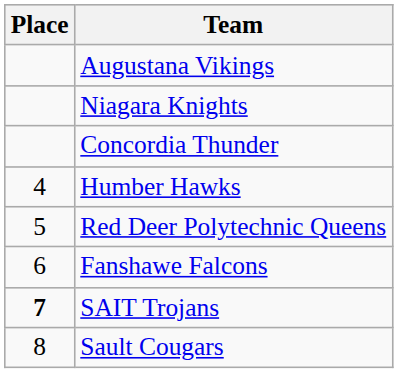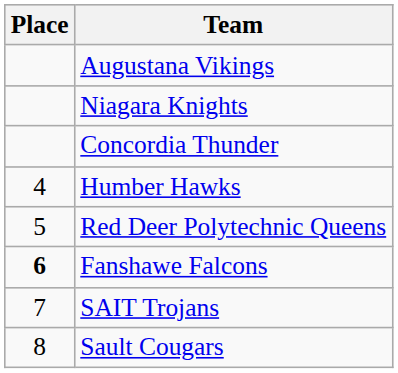(40, 266) normal -> (40, 266) bold
(40, 307) bold -> (40, 307) normal
